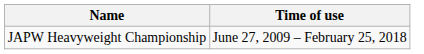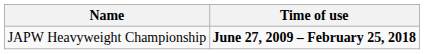(310, 37) normal -> (314, 37) bold
